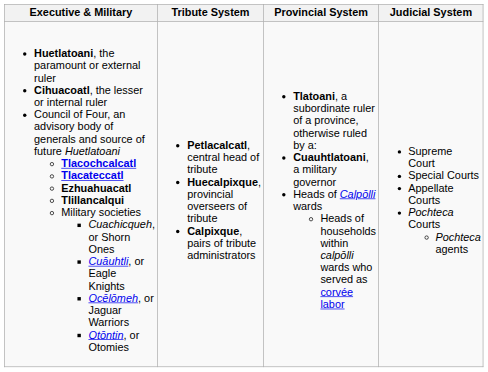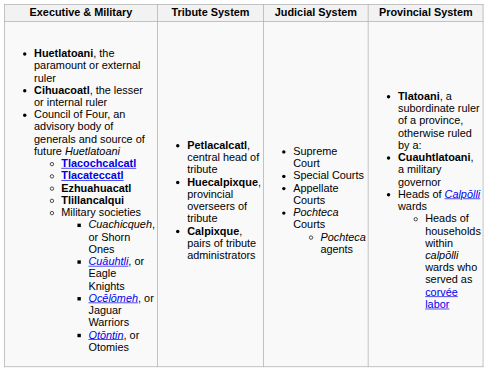columns swapped: (431, 13) <-> (321, 13)
